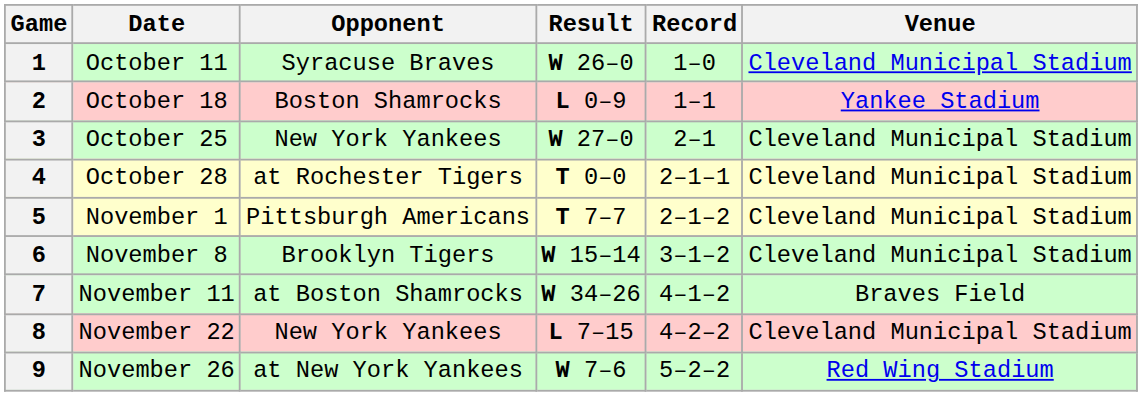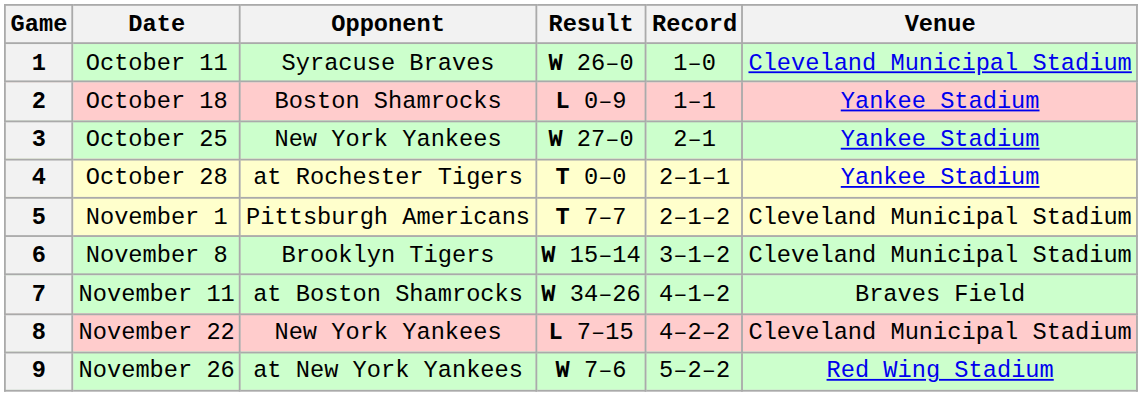(940, 140) Cleveland Municipal Stadium -> (940, 140) Yankee Stadium
(940, 178) Cleveland Municipal Stadium -> (940, 178) Yankee Stadium
